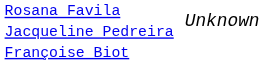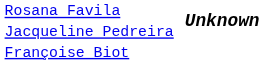(222, 21) normal -> (222, 21) bold
